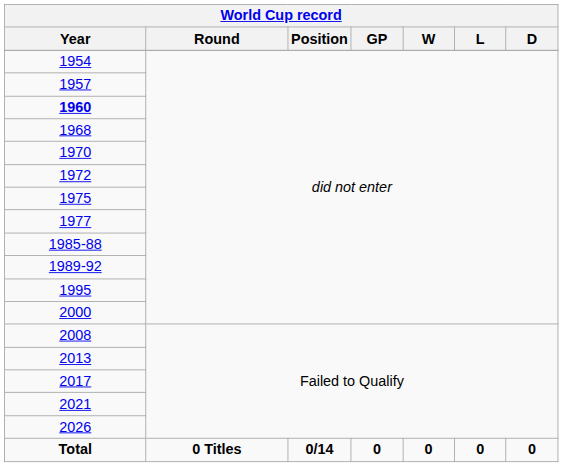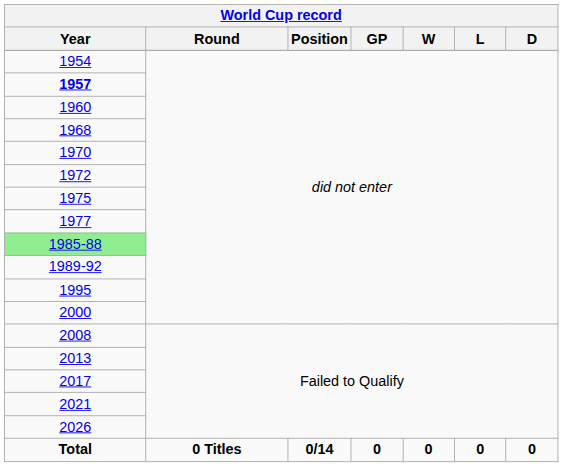(75, 84) normal -> (75, 84) bold
(75, 107) bold -> (75, 107) normal
(75, 244) no background -> (75, 244) lightgreen background
